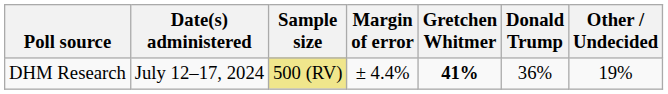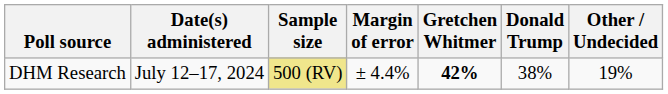(460, 73) 41% -> (460, 73) 42%
(535, 73) 36% -> (535, 73) 38%
